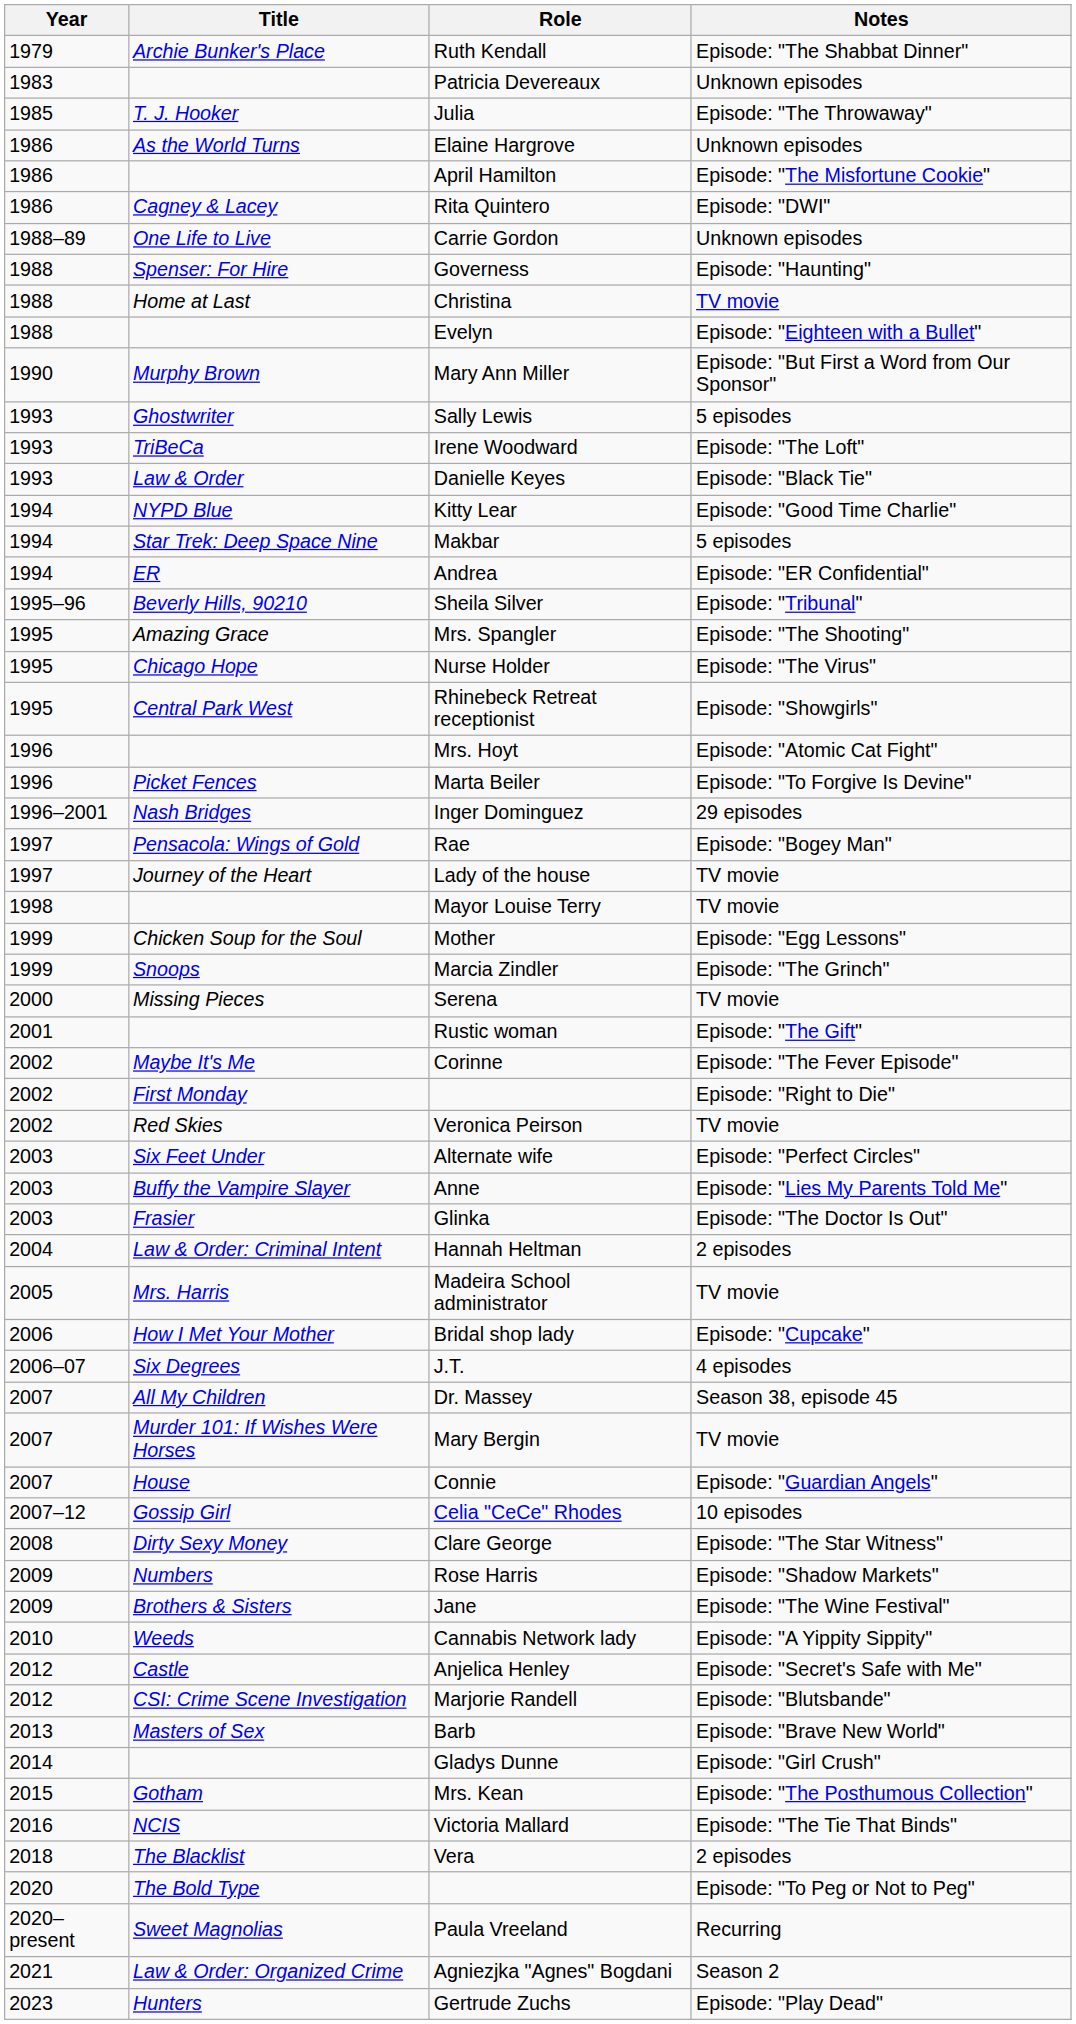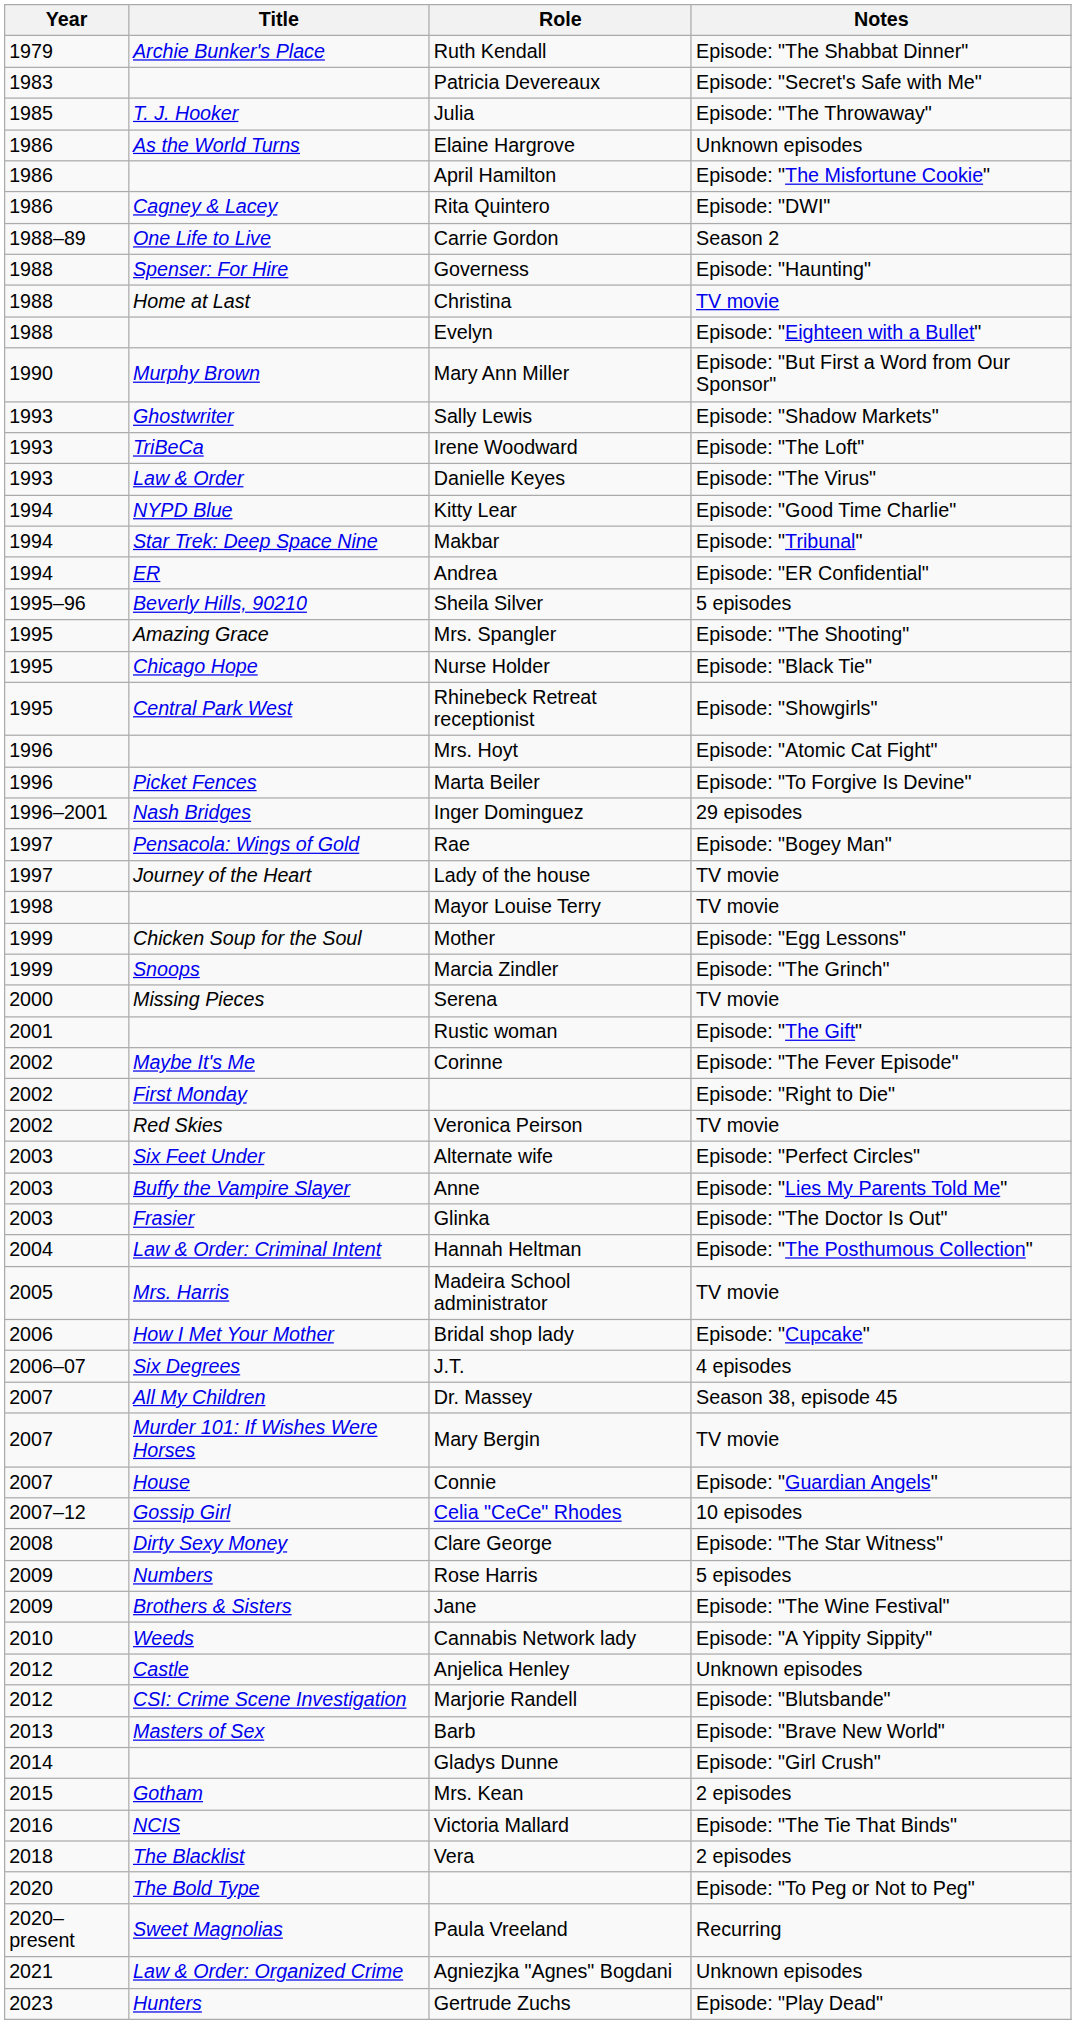(779, 82) Unknown episodes -> (839, 82) Episode: "Secret's Safe with Me"
(779, 238) Unknown episodes -> (738, 238) Season 2
(744, 416) 5 episodes -> (817, 416) Episode: "Shadow Markets"
(784, 479) Episode: "Black Tie" -> (786, 479) Episode: "The Virus"
(744, 541) 5 episodes -> (779, 541) Episode: "Tribunal"
(779, 604) Episode: "Tribunal" -> (744, 604) 5 episodes
(786, 666) Episode: "The Virus" -> (784, 666) Episode: "Black Tie"
(744, 1250) 2 episodes -> (864, 1250) Episode: "The Posthumous Collection"
(817, 1575) Episode: "Shadow Markets" -> (744, 1575) 5 episodes
(839, 1669) Episode: "Secret's Safe with Me" -> (779, 1669) Unknown episodes
(864, 1794) Episode: "The Posthumous Collection" -> (744, 1794) 2 episodes
(738, 1972) Season 2 -> (779, 1972) Unknown episodes
